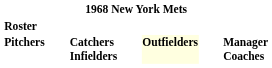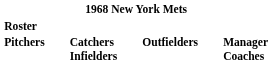(170, 42) lightyellow background -> (170, 42) no background
